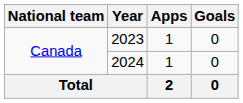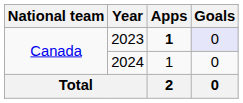(169, 39) normal -> (169, 39) bold
(215, 39) no background -> (215, 39) lavender background
